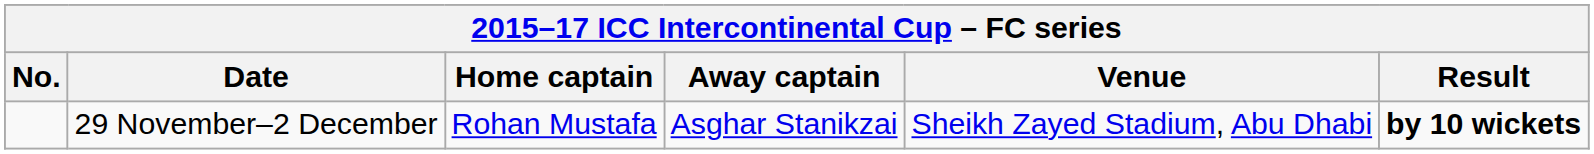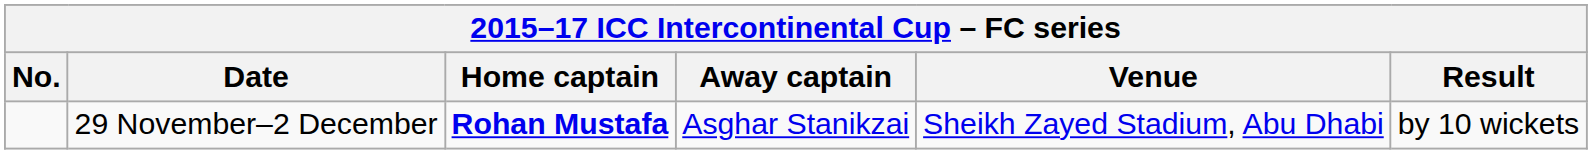(554, 124) normal -> (560, 124) bold
(1484, 124) bold -> (1488, 124) normal
